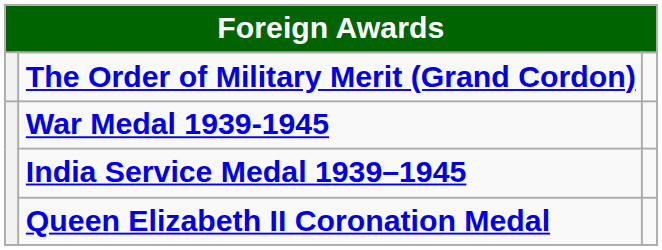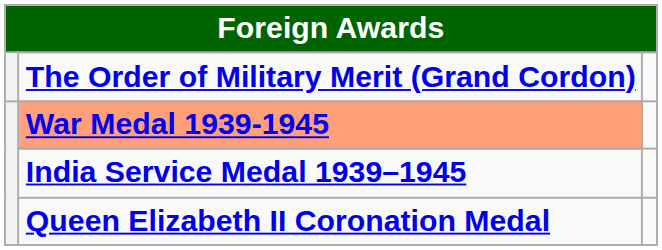(177, 124) no background -> (177, 124) lightsalmon background
